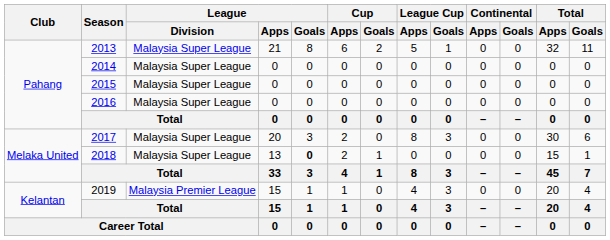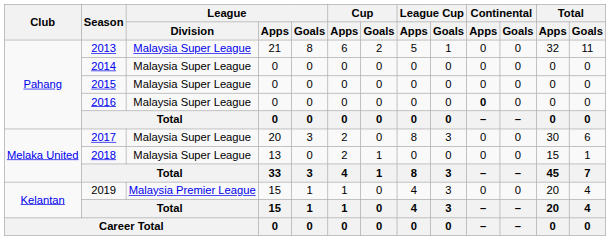(483, 102) normal -> (483, 102) bold
(310, 155) bold -> (310, 155) normal
